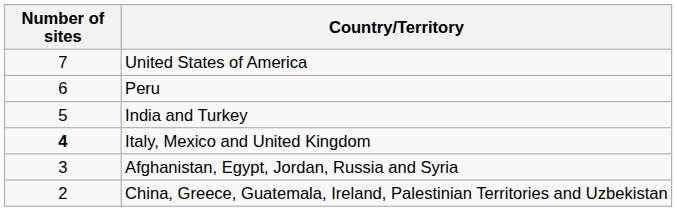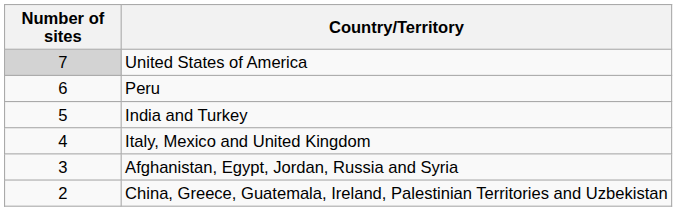(63, 63) no background -> (63, 63) lightgrey background
(63, 141) bold -> (63, 141) normal
